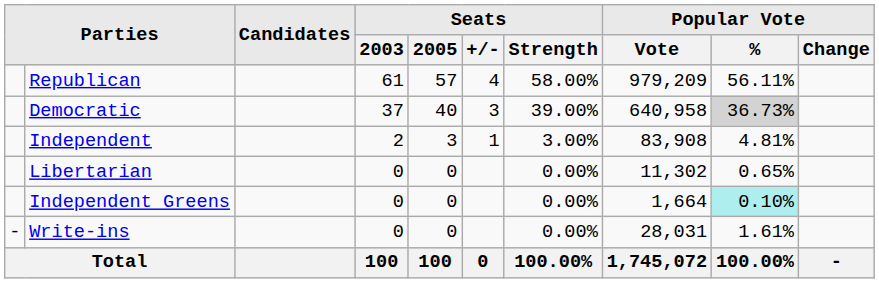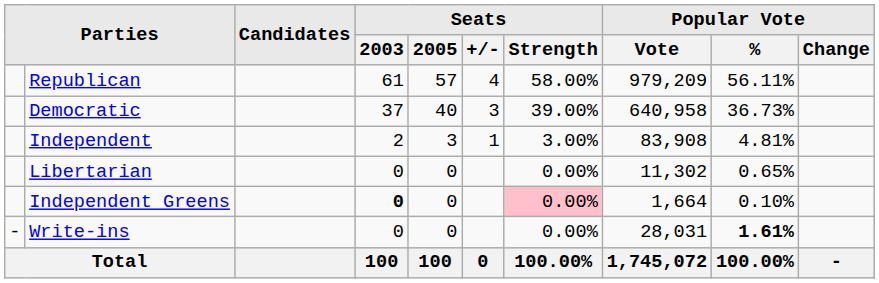(761, 111) lightgrey background -> (761, 111) no background
(398, 202) normal -> (398, 202) bold
(570, 202) no background -> (570, 202) pink background
(766, 202) paleturquoise background -> (766, 202) no background
(766, 232) normal -> (766, 232) bold
